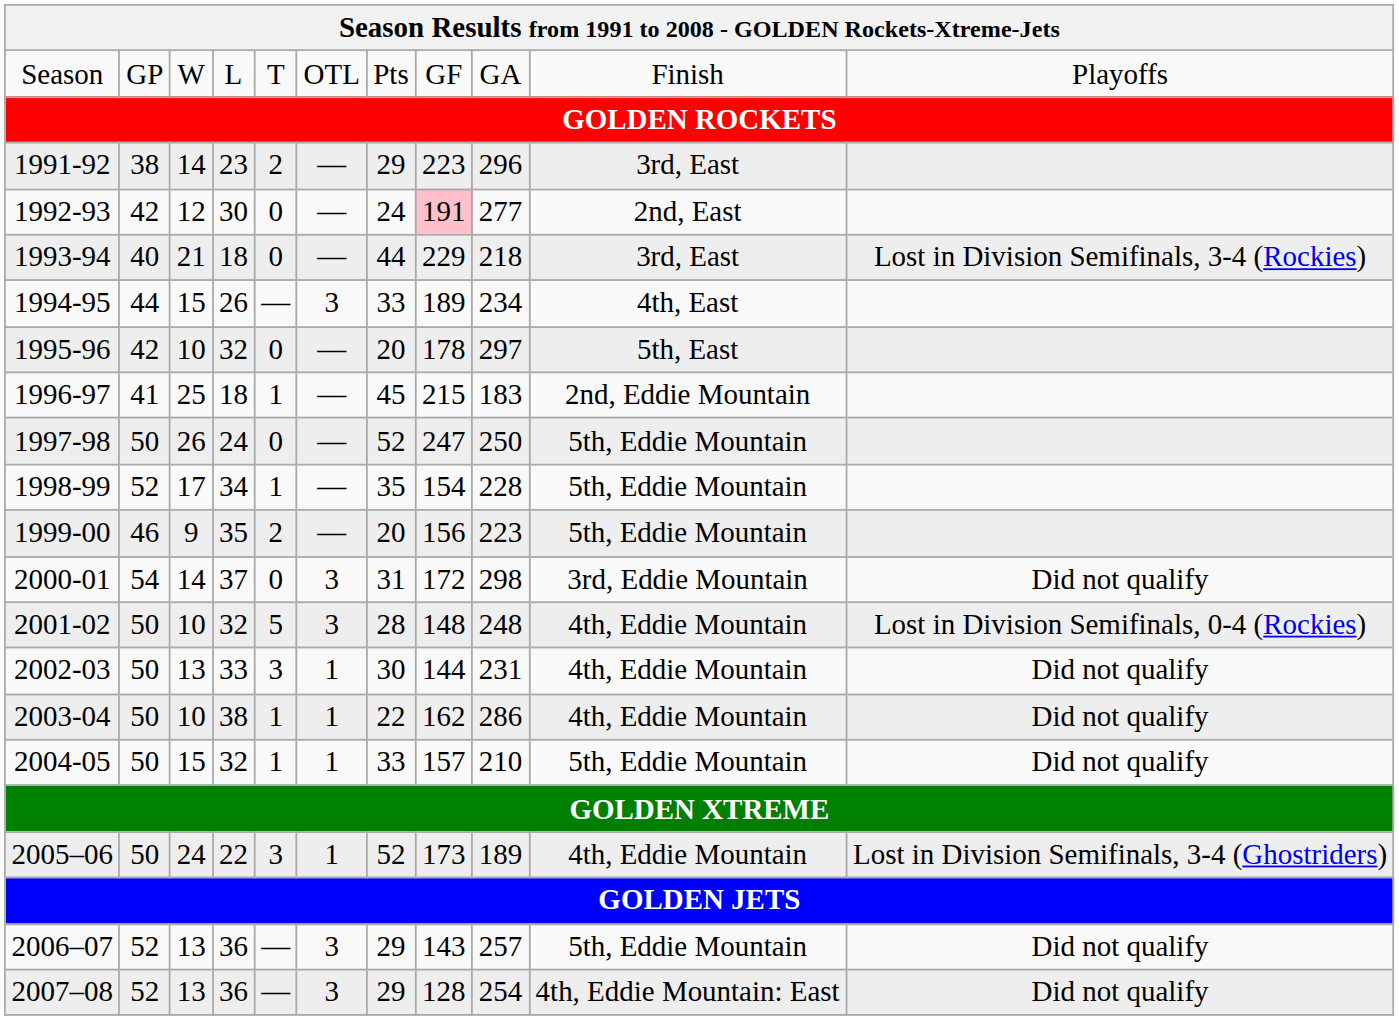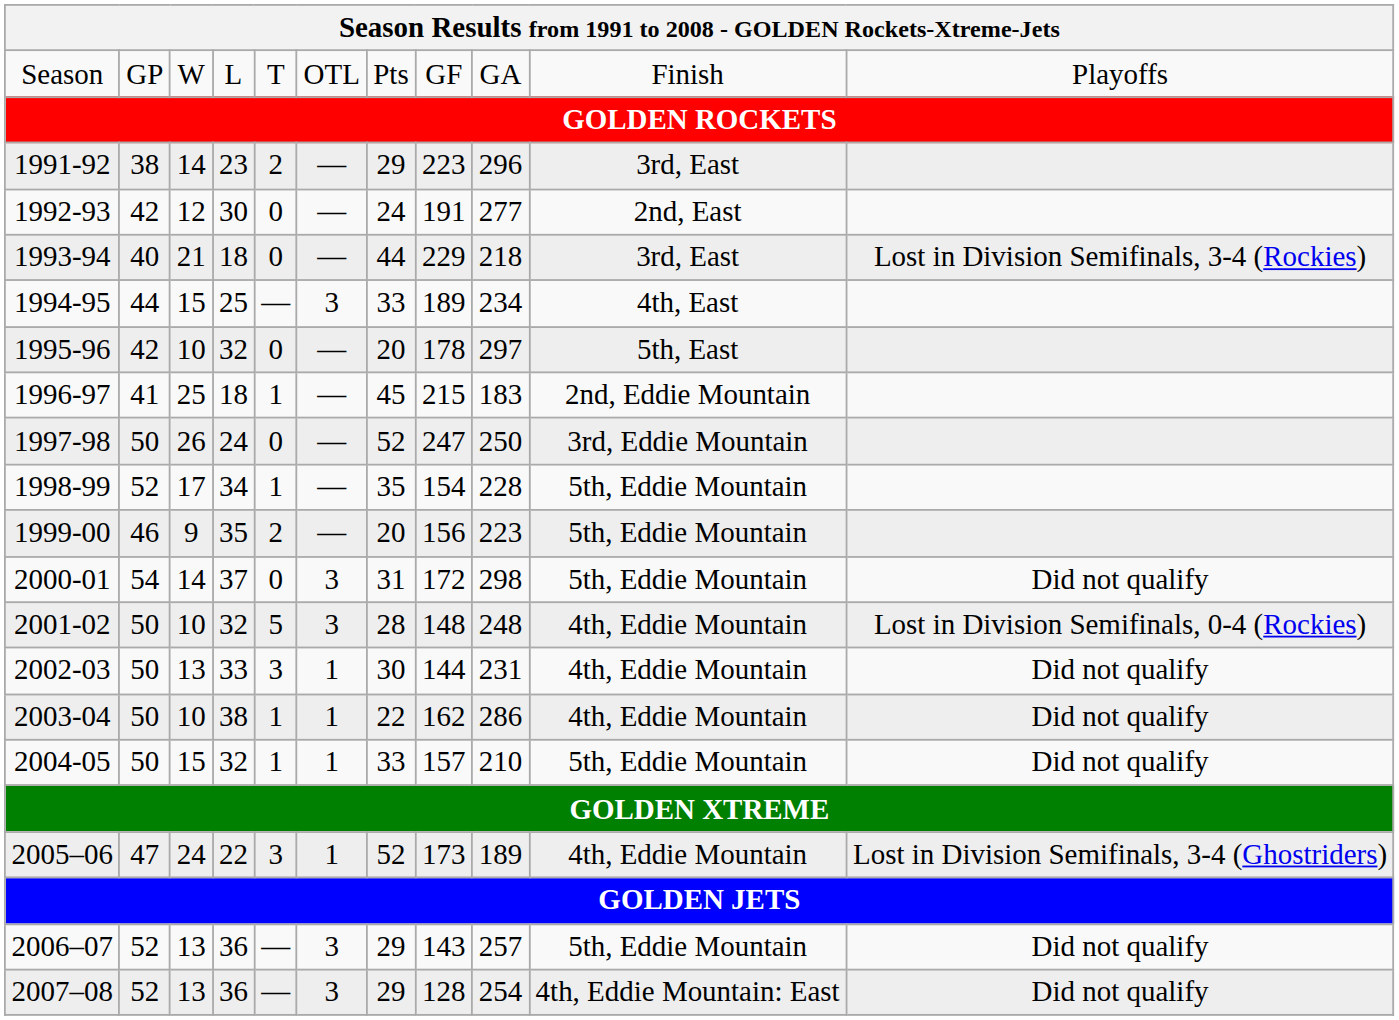(444, 211) pink background -> (444, 211) no background
(233, 303) 26 -> (233, 303) 25
(688, 440) 5th, Eddie Mountain -> (688, 440) 3rd, Eddie Mountain
(688, 578) 3rd, Eddie Mountain -> (688, 578) 5th, Eddie Mountain
(145, 854) 50 -> (145, 854) 47
